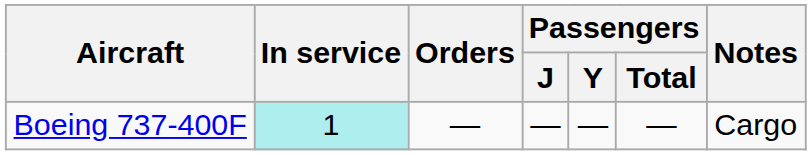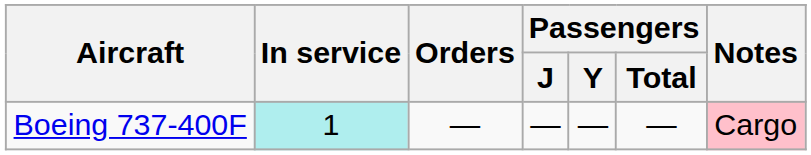(756, 125) no background -> (756, 125) pink background
